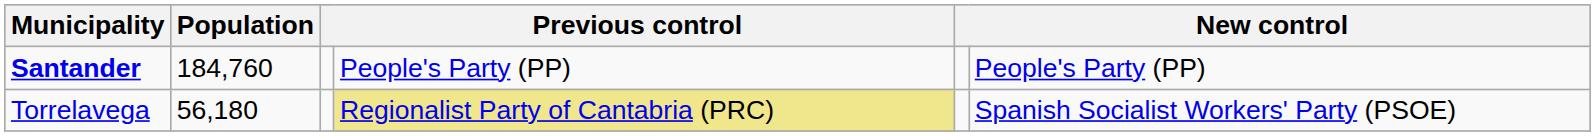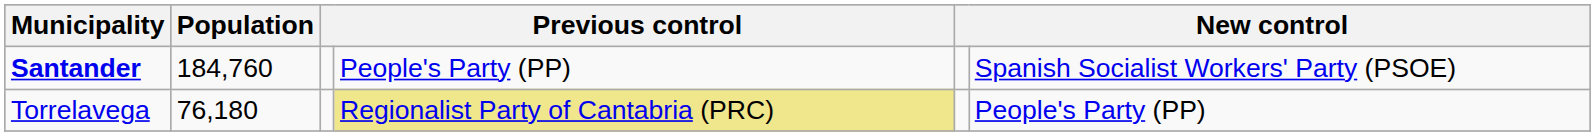(1090, 67) People's Party (PP) -> (1215, 67) Spanish Socialist Workers' Party (PSOE)
(217, 109) 56,180 -> (217, 109) 76,180
(1215, 109) Spanish Socialist Workers' Party (PSOE) -> (1090, 109) People's Party (PP)
